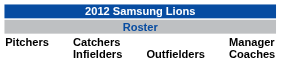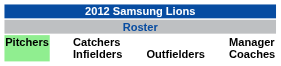(27, 42) no background -> (27, 42) lightgreen background
